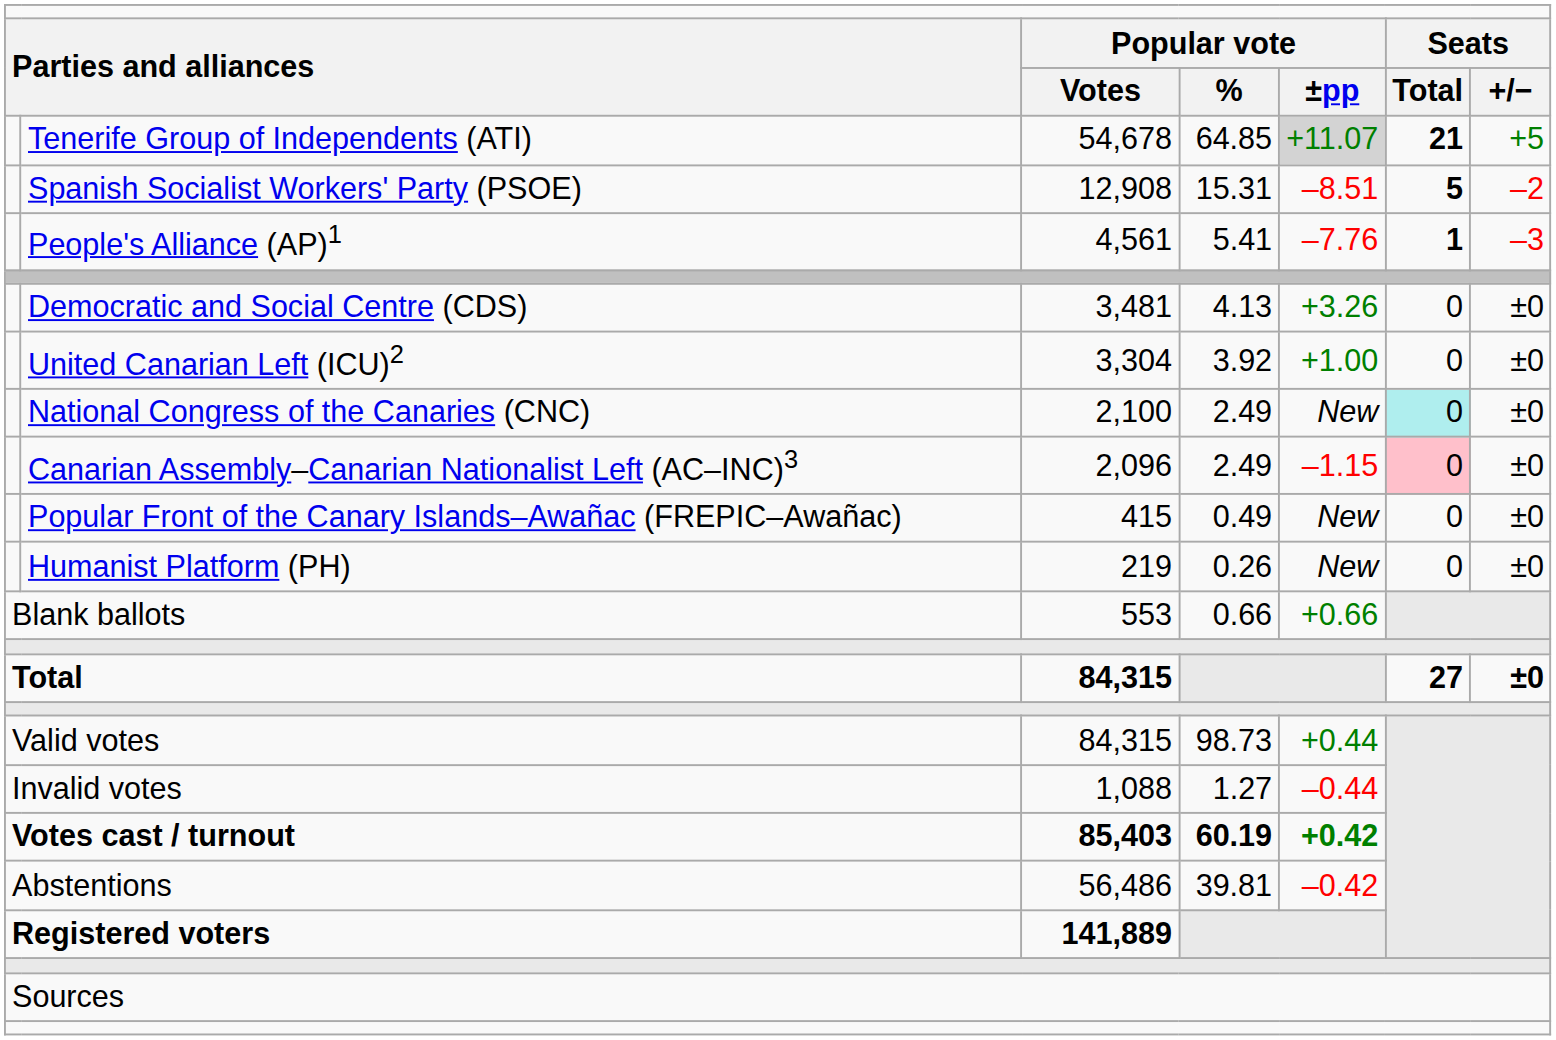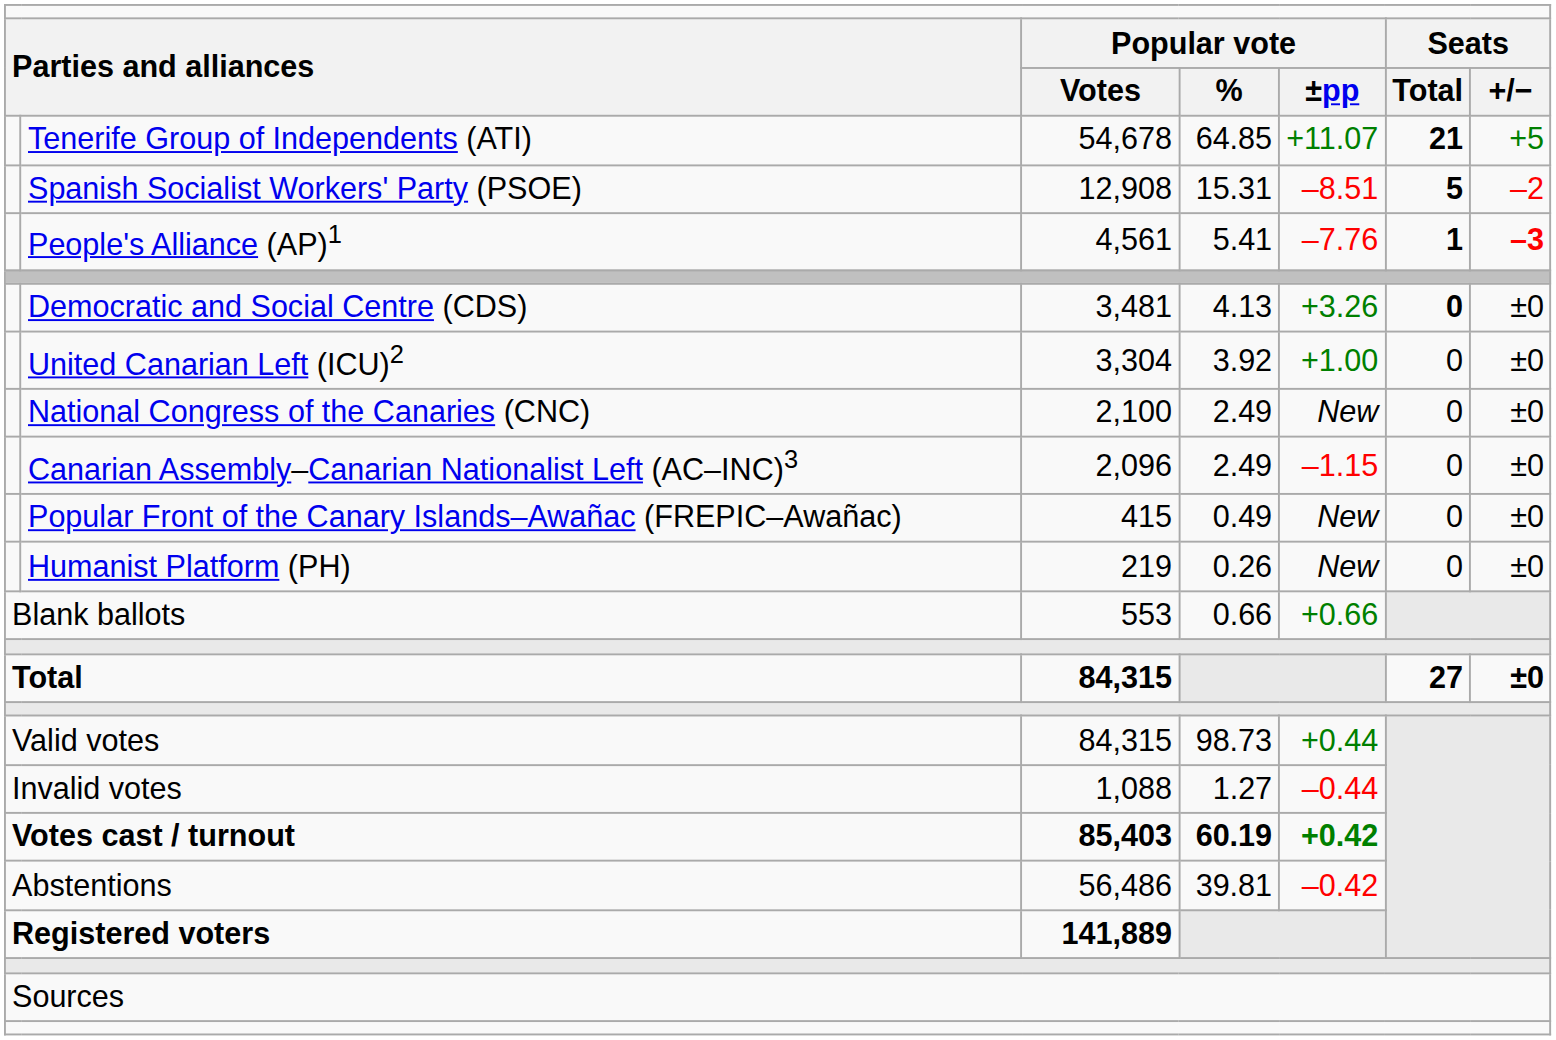(1332, 139) lightgrey background -> (1332, 139) no background
(1527, 240) normal -> (1527, 240) bold
(1455, 307) normal -> (1455, 307) bold
(1455, 412) paleturquoise background -> (1455, 412) no background
(1455, 465) pink background -> (1455, 465) no background
